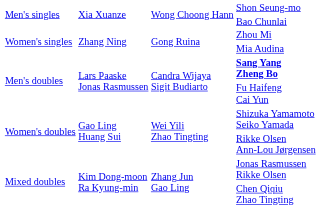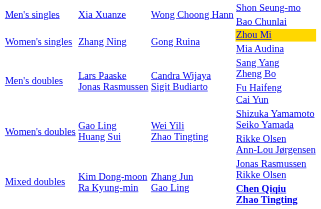(254, 35) no background -> (254, 35) gold background
(259, 68) bold -> (258, 68) normal
(265, 194) normal -> (267, 194) bold
